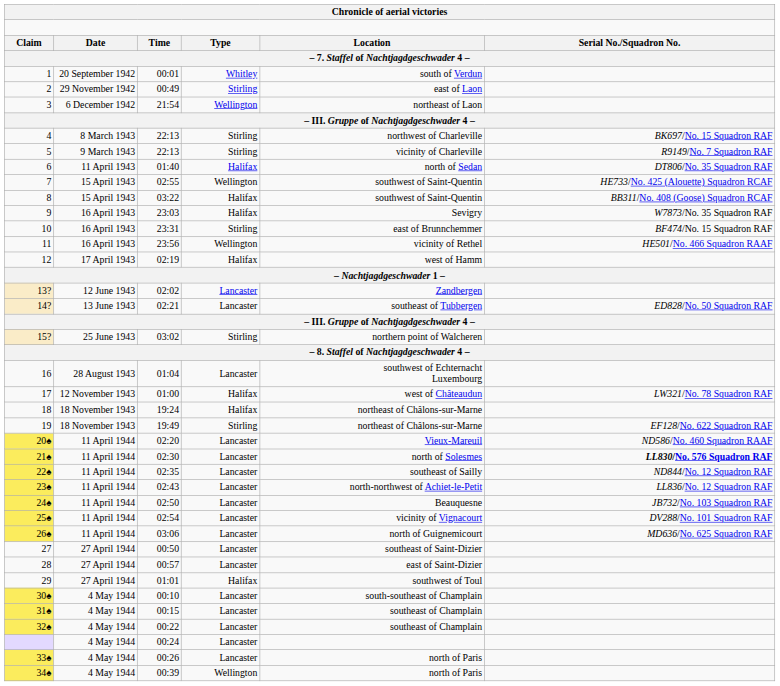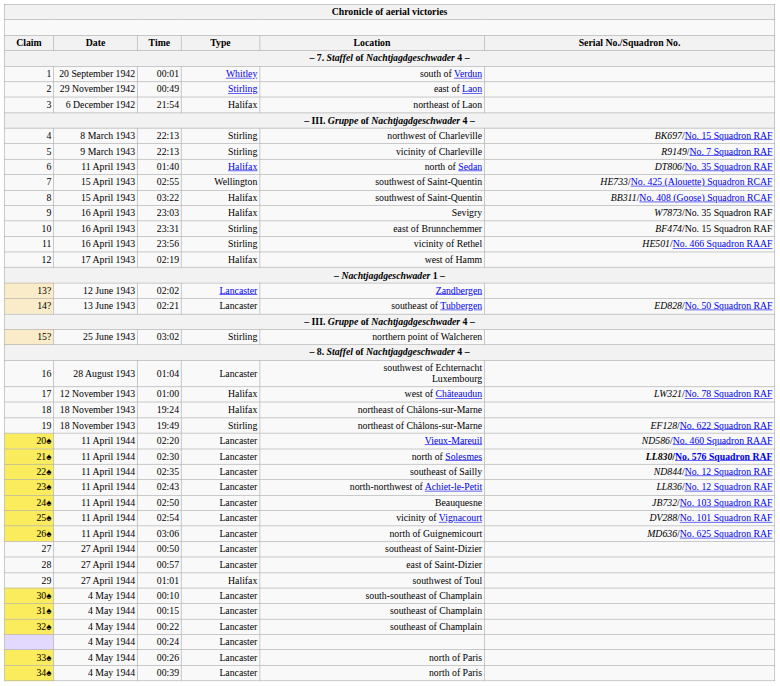(236, 105) Wellington -> (243, 105) Halifax
(236, 244) Wellington -> (243, 244) Stirling
(236, 673) Wellington -> (238, 673) Lancaster
